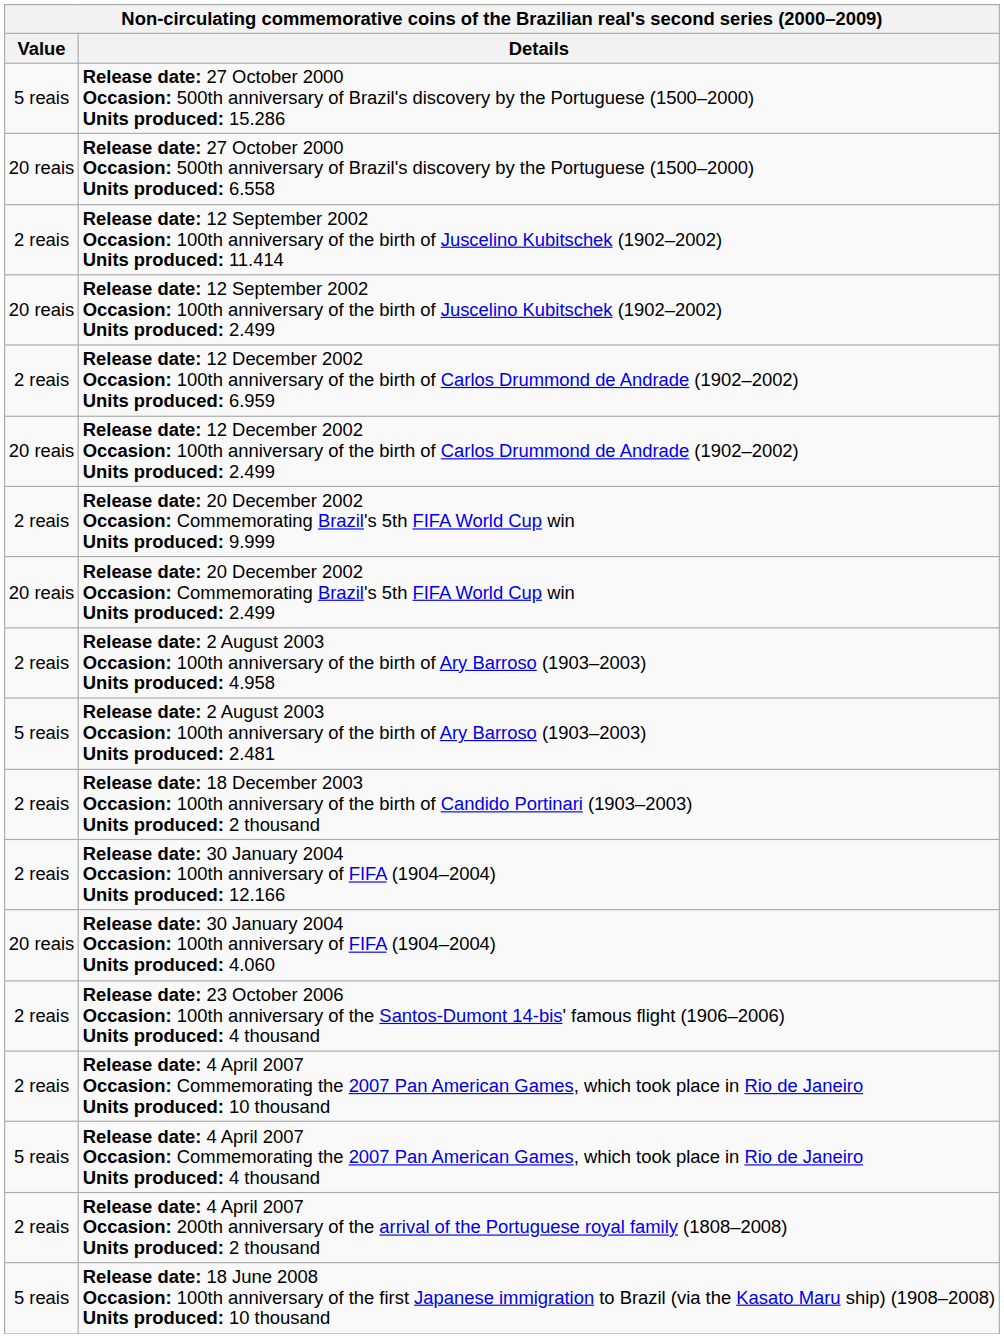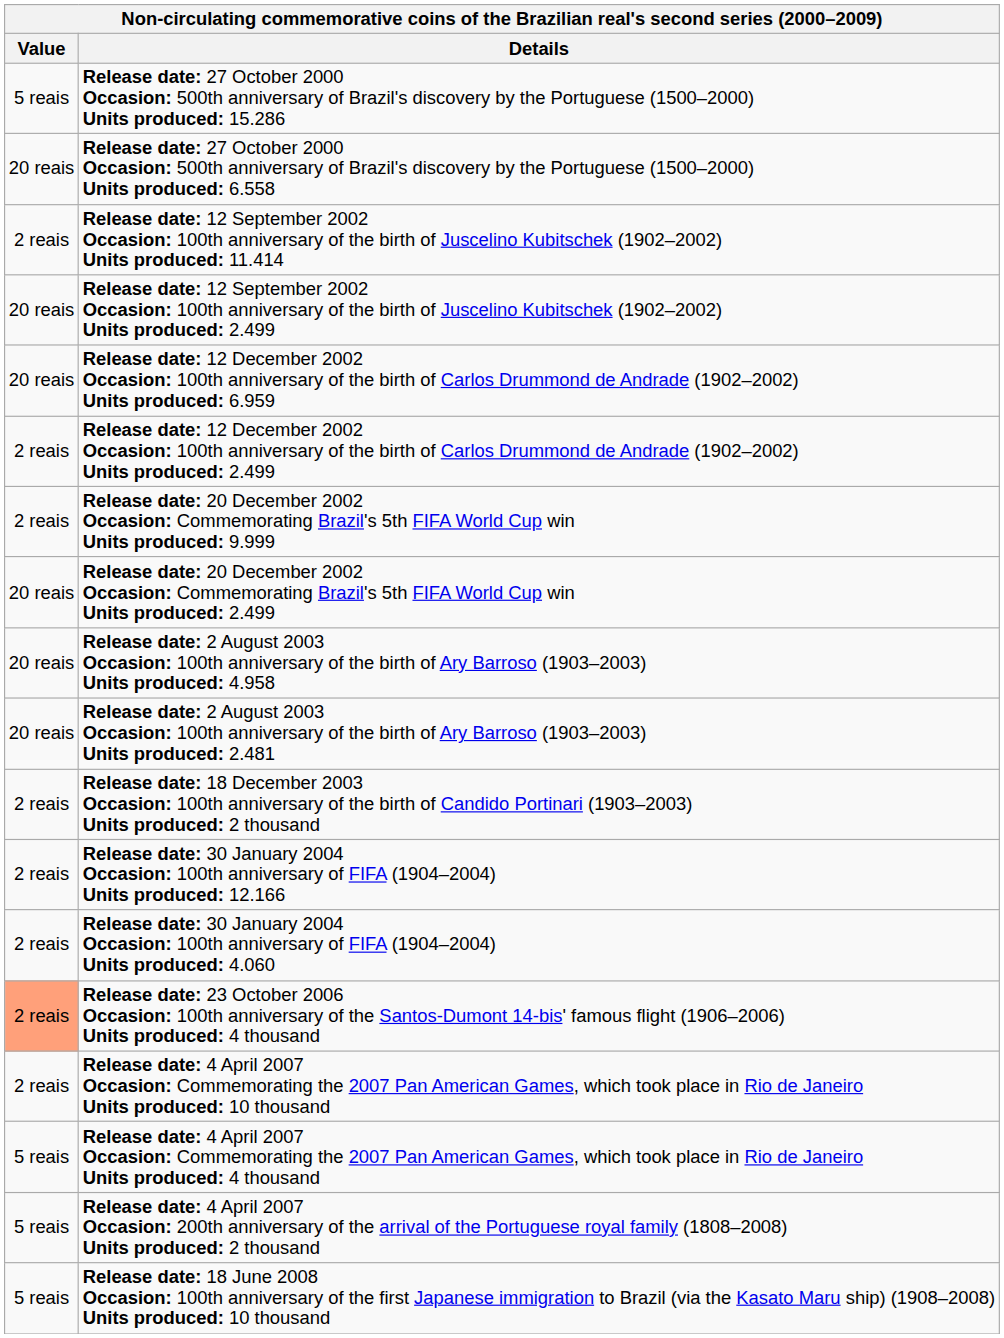(42, 380) 2 reais -> (42, 380) 20 reais
(42, 451) 20 reais -> (42, 451) 2 reais
(42, 662) 2 reais -> (42, 662) 20 reais
(42, 733) 5 reais -> (42, 733) 20 reais
(42, 945) 20 reais -> (42, 945) 2 reais
(42, 1015) no background -> (42, 1015) lightsalmon background
(42, 1227) 2 reais -> (42, 1227) 5 reais
